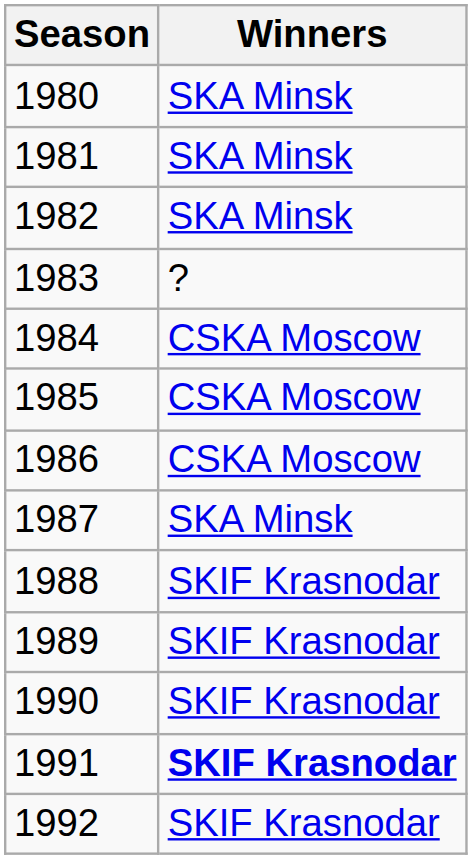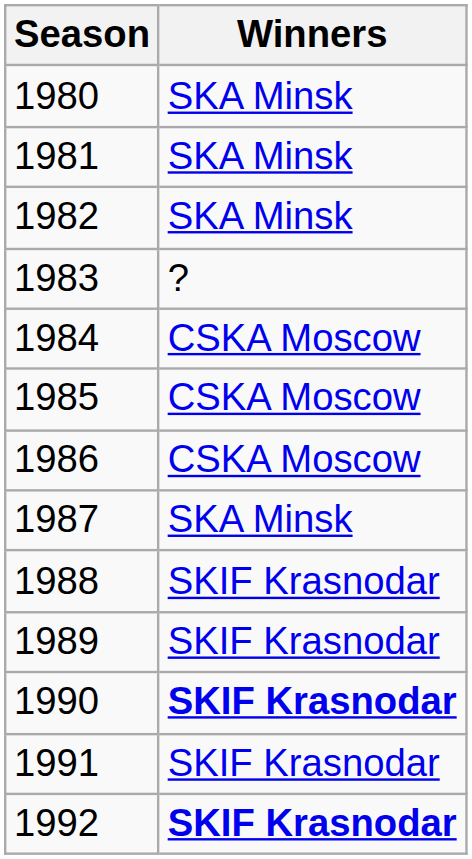(304, 701) normal -> (312, 701) bold
(312, 762) bold -> (304, 762) normal
(304, 823) normal -> (312, 823) bold
